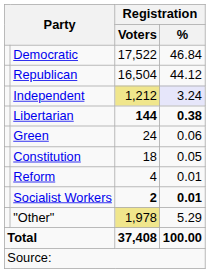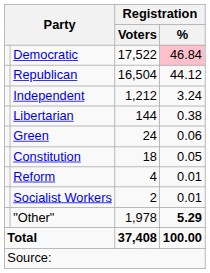(186, 55) no background -> (186, 55) pink background
(141, 95) khaki background -> (141, 95) no background
(190, 95) lavender background -> (190, 95) no background
(146, 116) bold -> (146, 116) normal
(190, 116) bold -> (190, 116) normal
(153, 197) bold -> (153, 197) normal
(190, 197) bold -> (190, 197) normal
(141, 217) khaki background -> (141, 217) no background
(190, 217) normal -> (190, 217) bold
